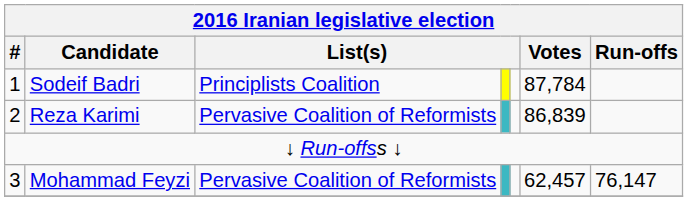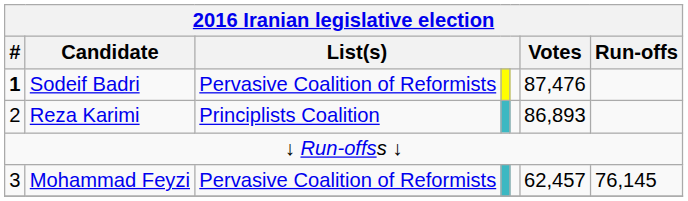(15, 84) normal -> (15, 84) bold
(289, 84) Principlists Coalition -> (348, 84) Pervasive Coalition of Reformists
(555, 84) 87,784 -> (555, 84) 87,476
(348, 116) Pervasive Coalition of Reformists -> (289, 116) Principlists Coalition
(555, 116) 86,839 -> (555, 116) 86,893
(626, 180) 76,147 -> (626, 180) 76,145
